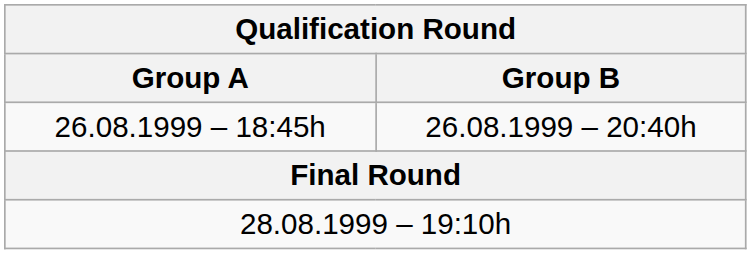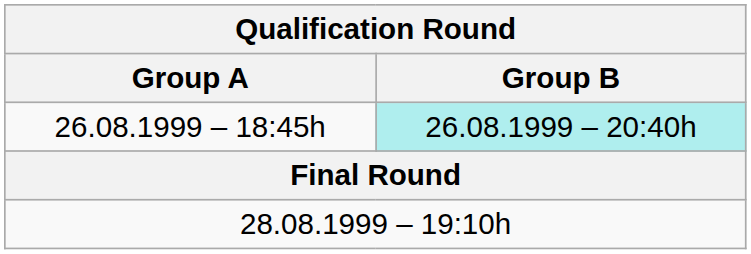(561, 126) no background -> (561, 126) paleturquoise background
